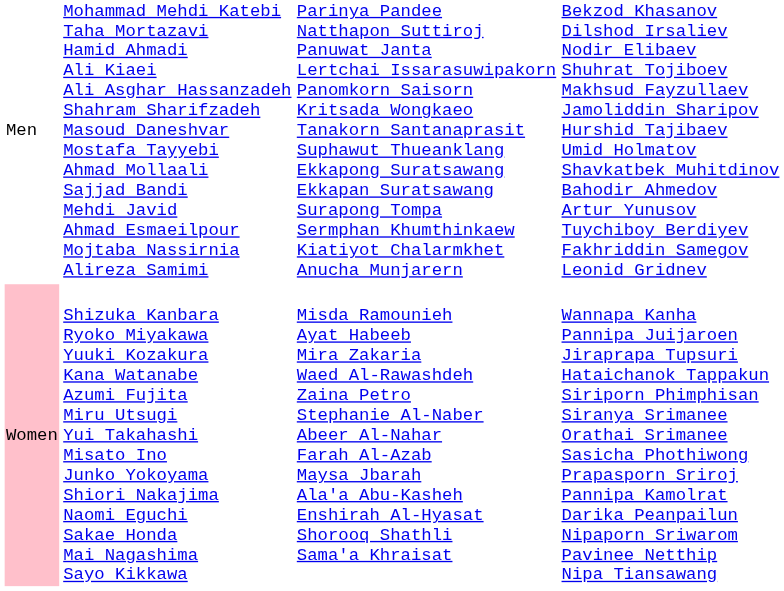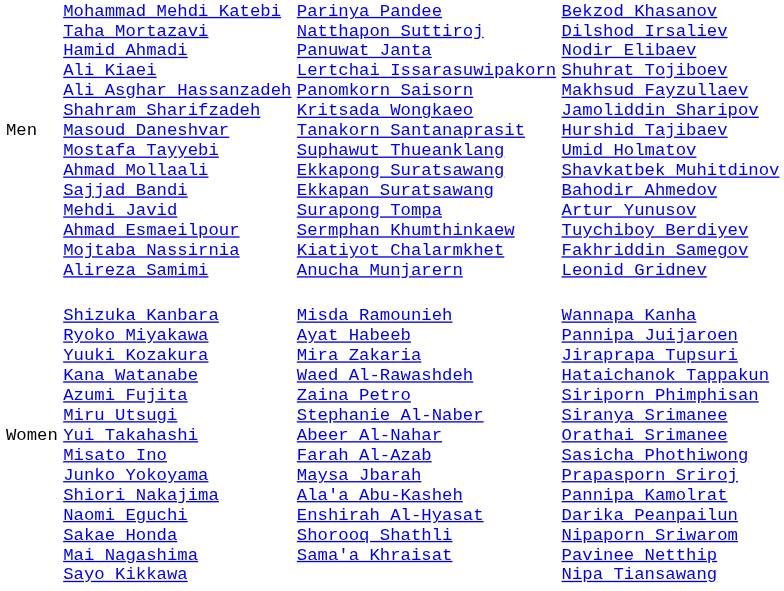(32, 435) pink background -> (32, 435) no background
